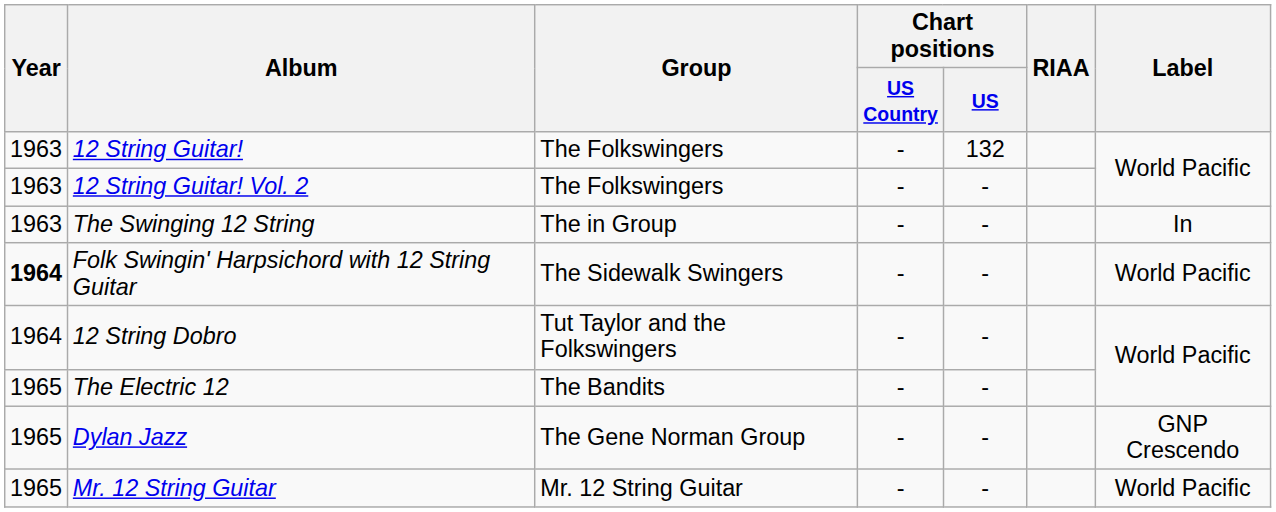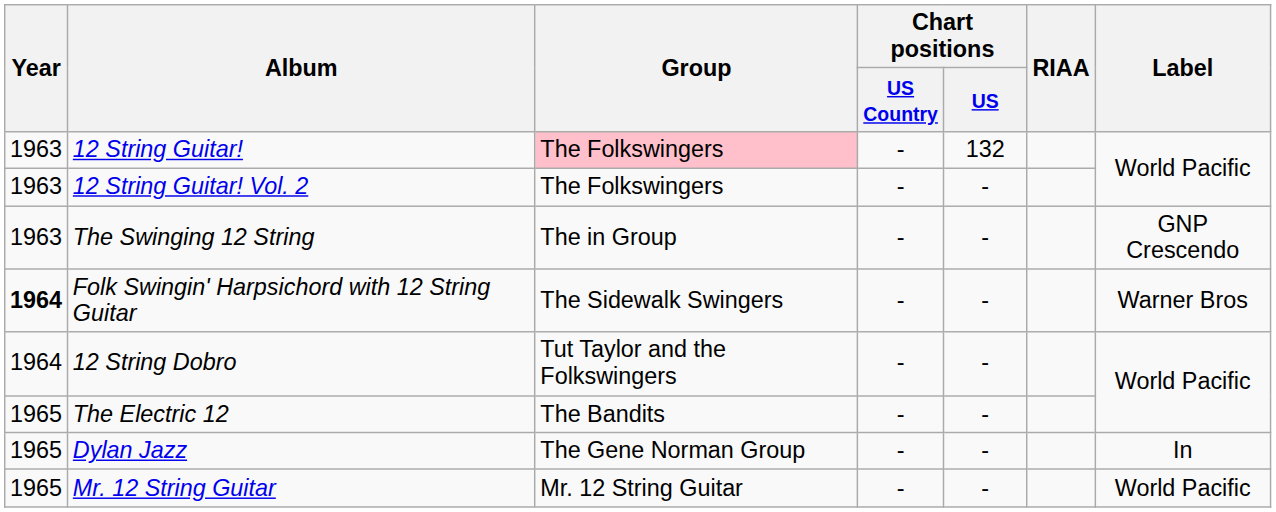(632, 149) no background -> (632, 149) pink background
(1183, 223) In -> (1183, 236) GNP Crescendo
(1183, 273) World Pacific -> (1183, 300) Warner Bros
(1183, 437) GNP Crescendo -> (1183, 450) In
